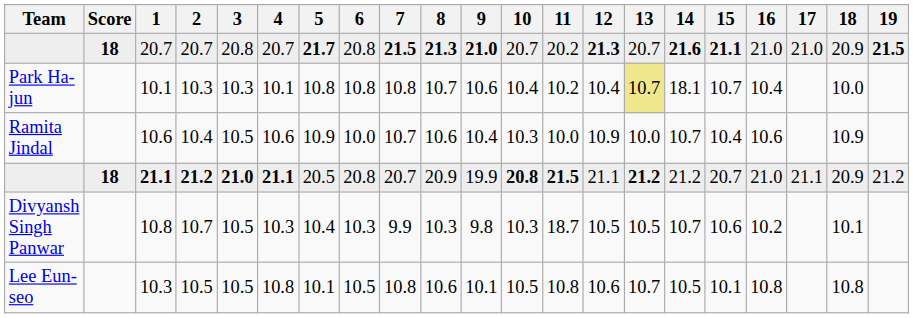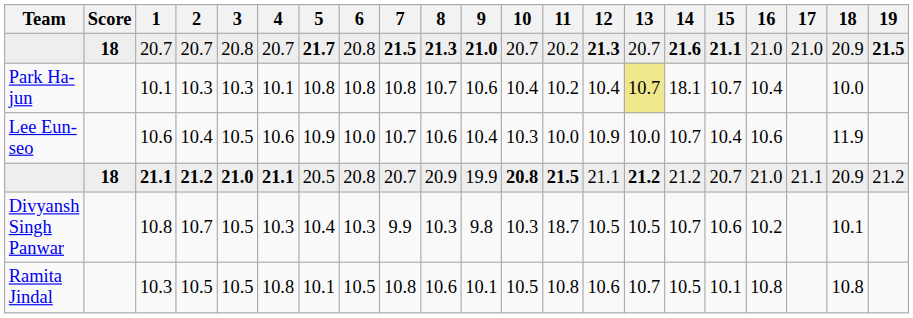(35, 137) Ramita Jindal -> (43, 137) Lee Eun-seo
(848, 137) 10.9 -> (848, 137) 11.9
(43, 287) Lee Eun-seo -> (35, 287) Ramita Jindal
